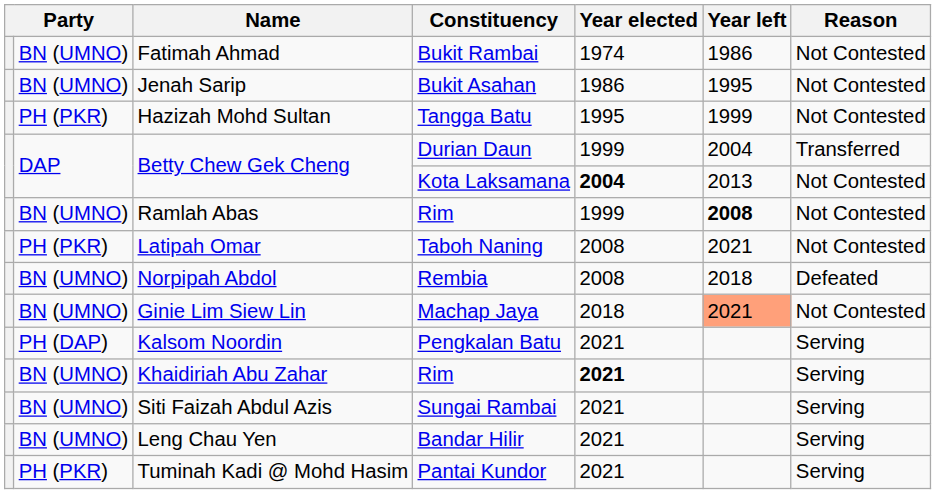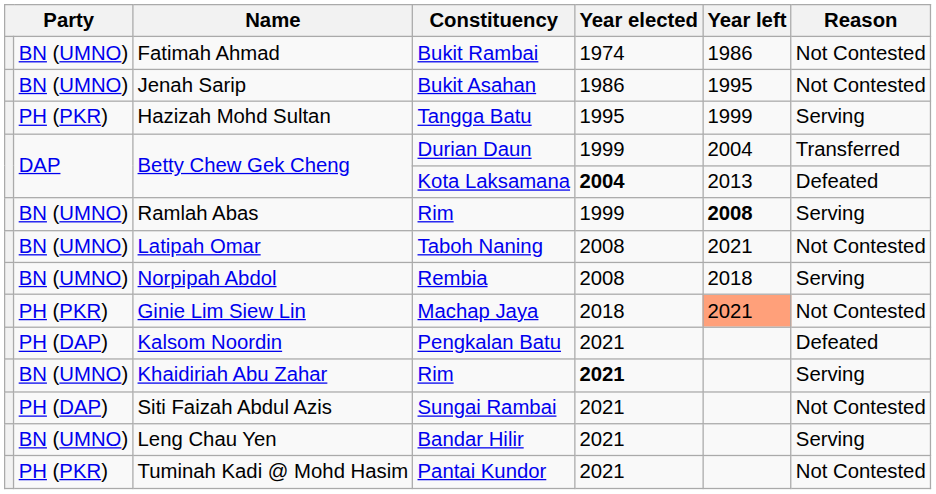(861, 117) Not Contested -> (830, 117) Serving
(861, 181) Not Contested -> (837, 181) Defeated
(861, 213) Not Contested -> (830, 213) Serving
(63, 246) PH (PKR) -> (73, 246) BN (UMNO)
(837, 278) Defeated -> (830, 278) Serving
(73, 310) BN (UMNO) -> (63, 310) PH (PKR)
(830, 342) Serving -> (837, 342) Defeated
(73, 407) BN (UMNO) -> (63, 407) PH (DAP)
(830, 407) Serving -> (861, 407) Not Contested
(830, 471) Serving -> (861, 471) Not Contested
